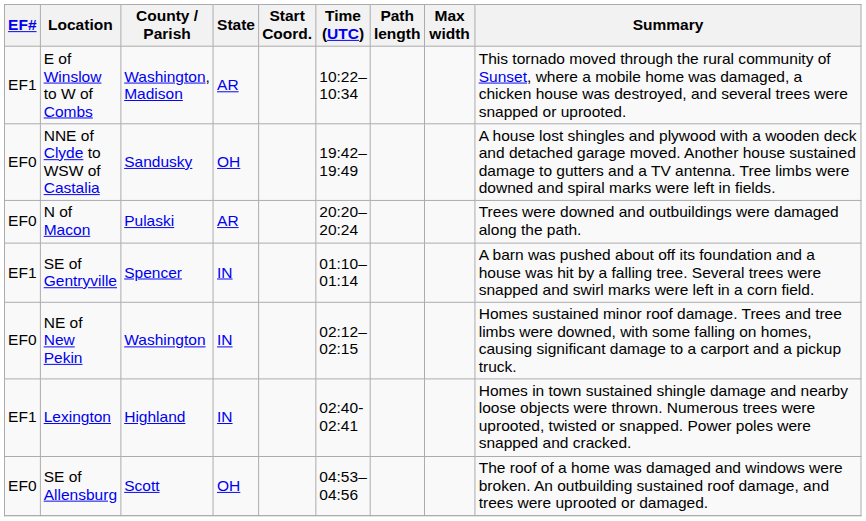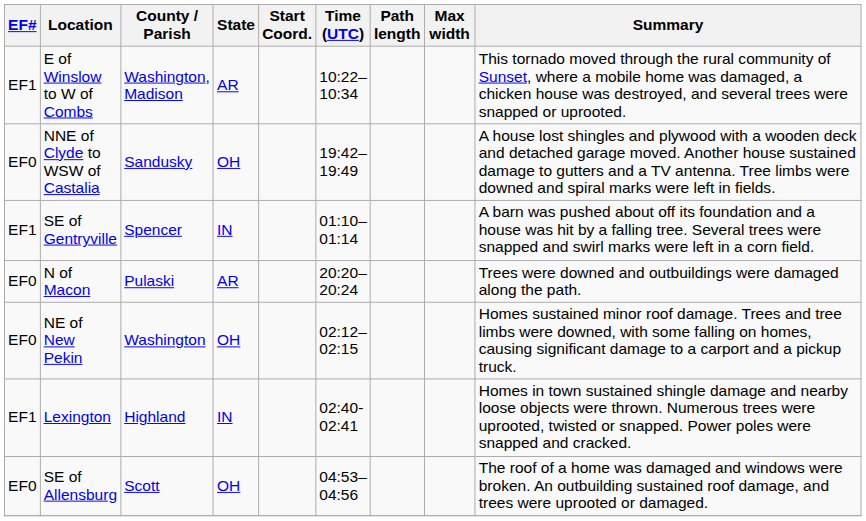rows swapped: (67, 221) <-> (80, 272)
(225, 340) IN -> (229, 340) OH
